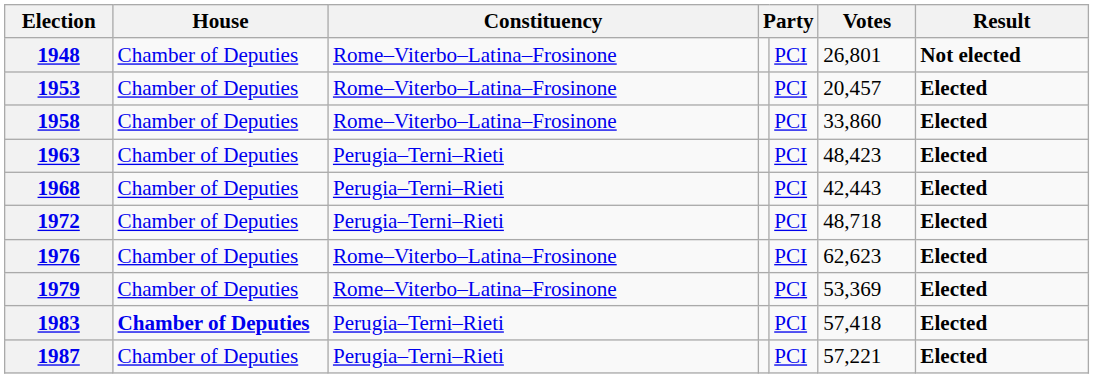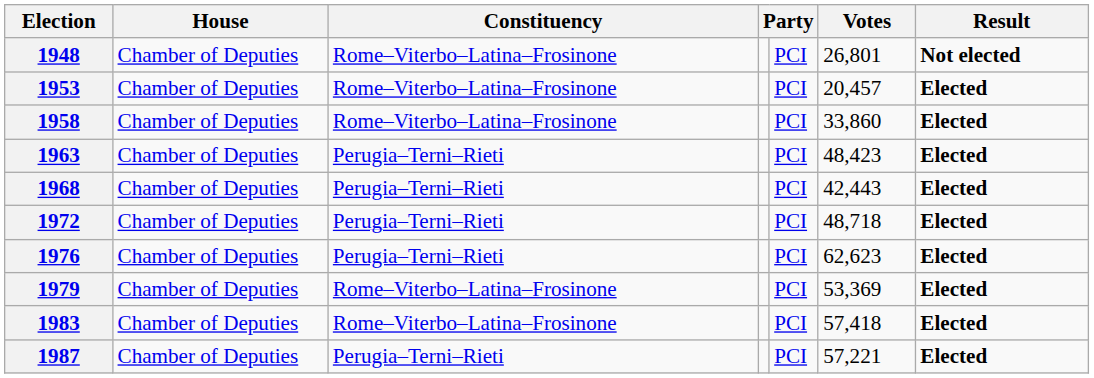(475, 255) Rome–Viterbo–Latina–Frosinone -> (418, 255) Perugia–Terni–Rieti
(214, 322) bold -> (208, 322) normal
(418, 322) Perugia–Terni–Rieti -> (475, 322) Rome–Viterbo–Latina–Frosinone
